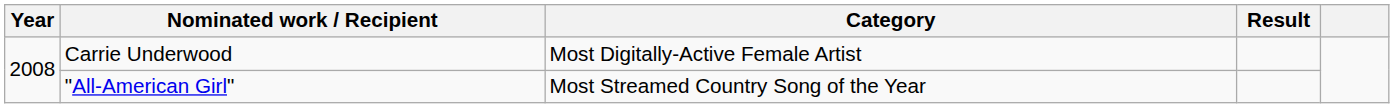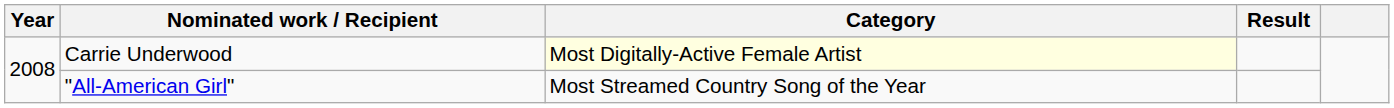(705, 53) no background -> (705, 53) lightyellow background
